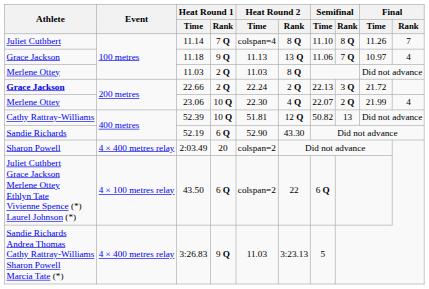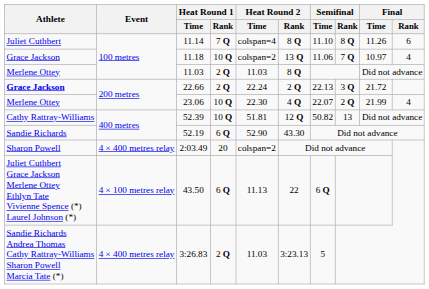(408, 42) 7 -> (408, 42) 6
(223, 57) 9 Q -> (223, 57) 10 Q
(257, 57) 11.13 -> (257, 57) colspan=2
(257, 190) colspan=2 -> (257, 190) 11.13
(223, 255) 9 Q -> (223, 255) 2 Q
